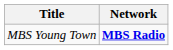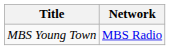(134, 34) bold -> (132, 34) normal
